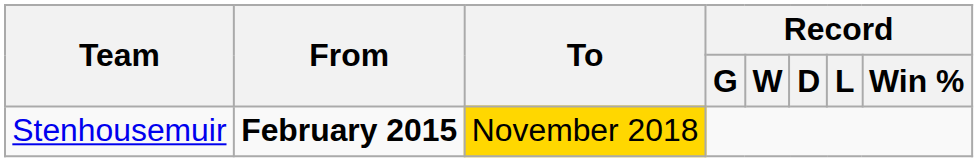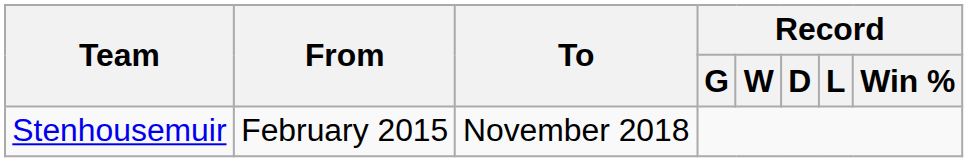(349, 130) bold -> (345, 130) normal
(585, 130) gold background -> (576, 130) no background
